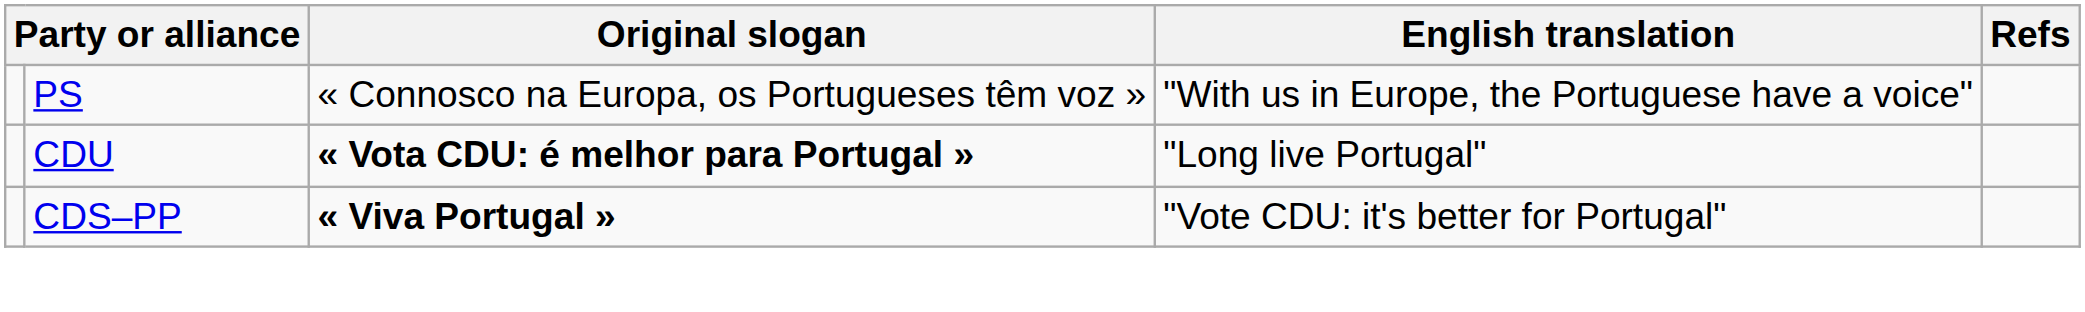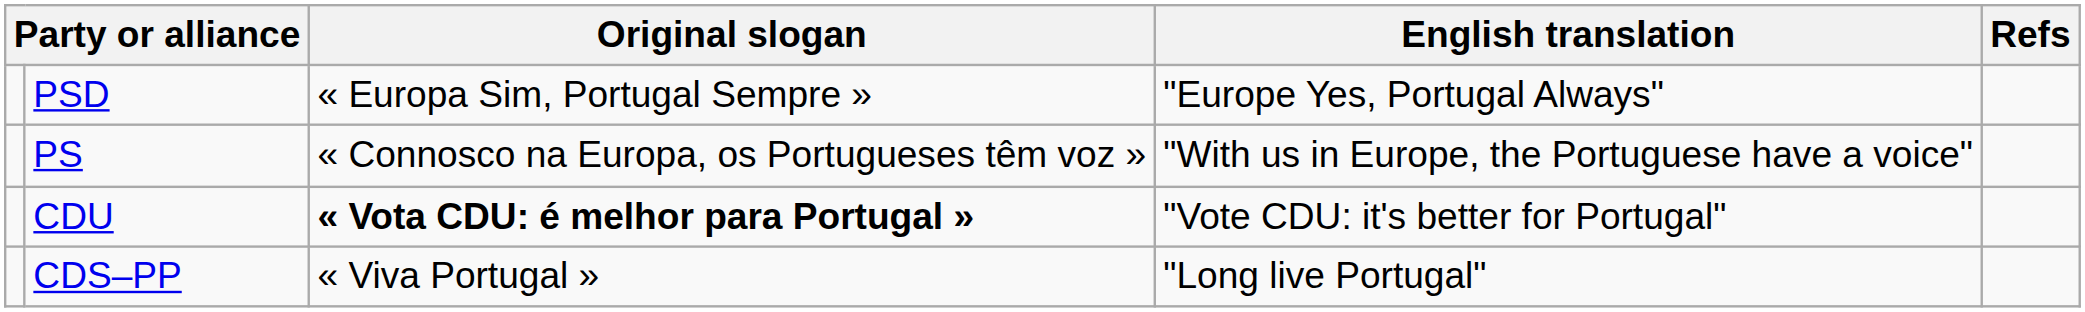+ row: (71, 94)
(1325, 154) "Long live Portugal" -> (1445, 214) "Vote CDU: it's better for Portugal"
(467, 214) bold -> (458, 274) normal
(1445, 214) "Vote CDU: it's better for Portugal" -> (1325, 274) "Long live Portugal"
